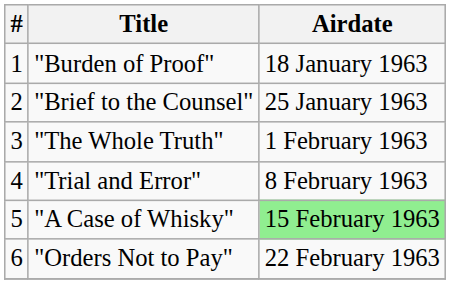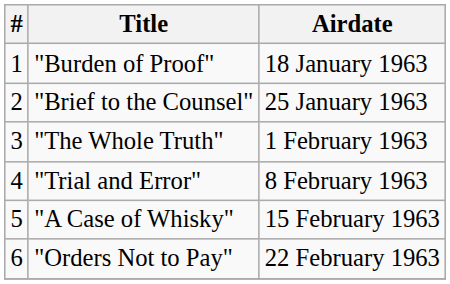(352, 219) lightgreen background -> (352, 219) no background
